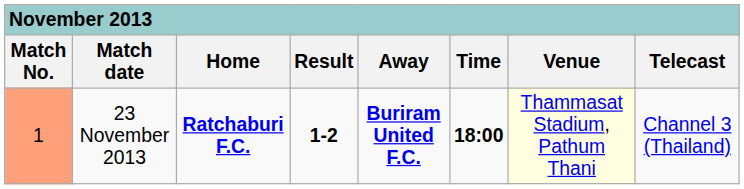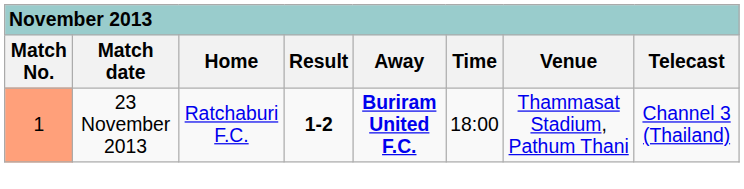(233, 135) bold -> (231, 124) normal
(479, 135) bold -> (475, 124) normal
(572, 135) lightyellow background -> (569, 124) no background
